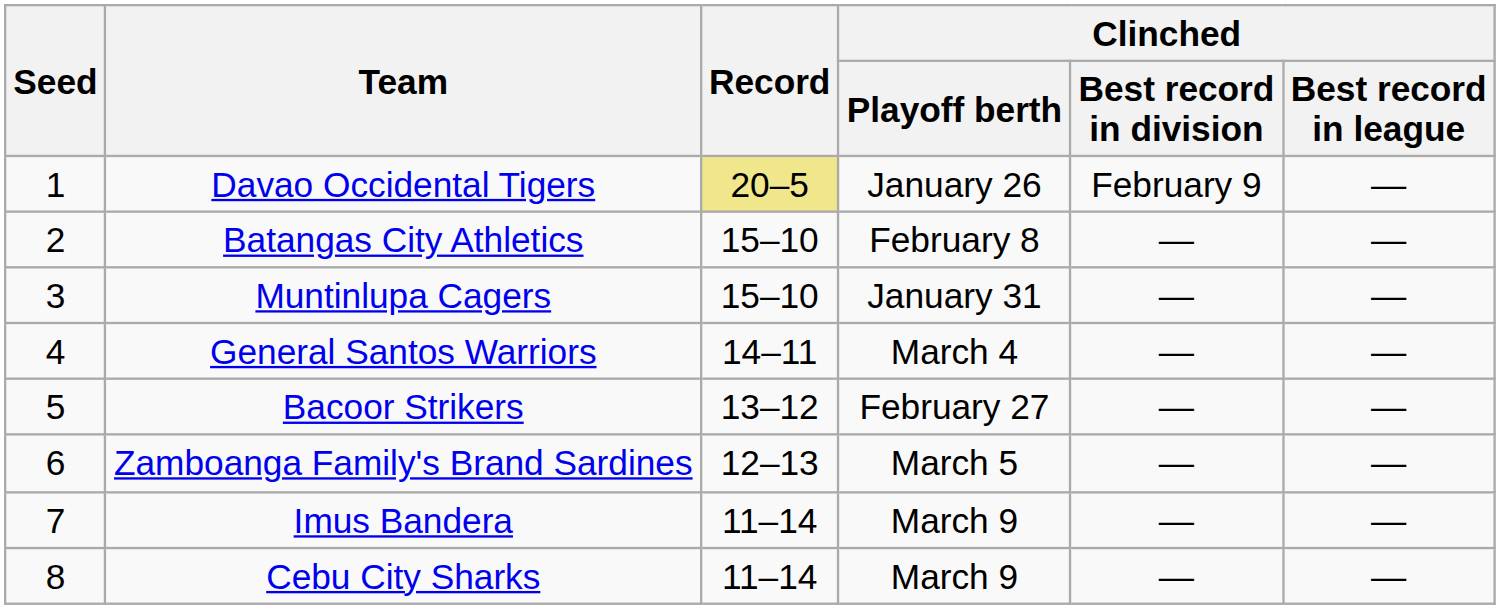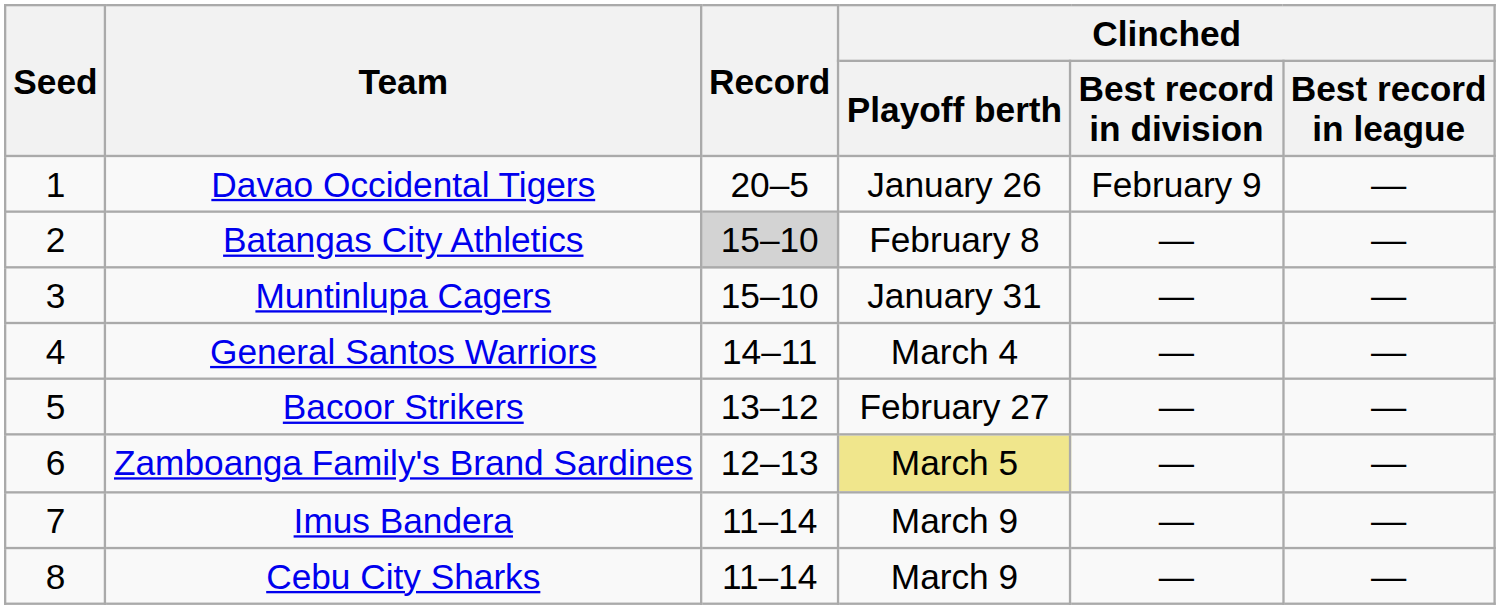(770, 184) khaki background -> (770, 184) no background
(770, 240) no background -> (770, 240) lightgrey background
(954, 463) no background -> (954, 463) khaki background
